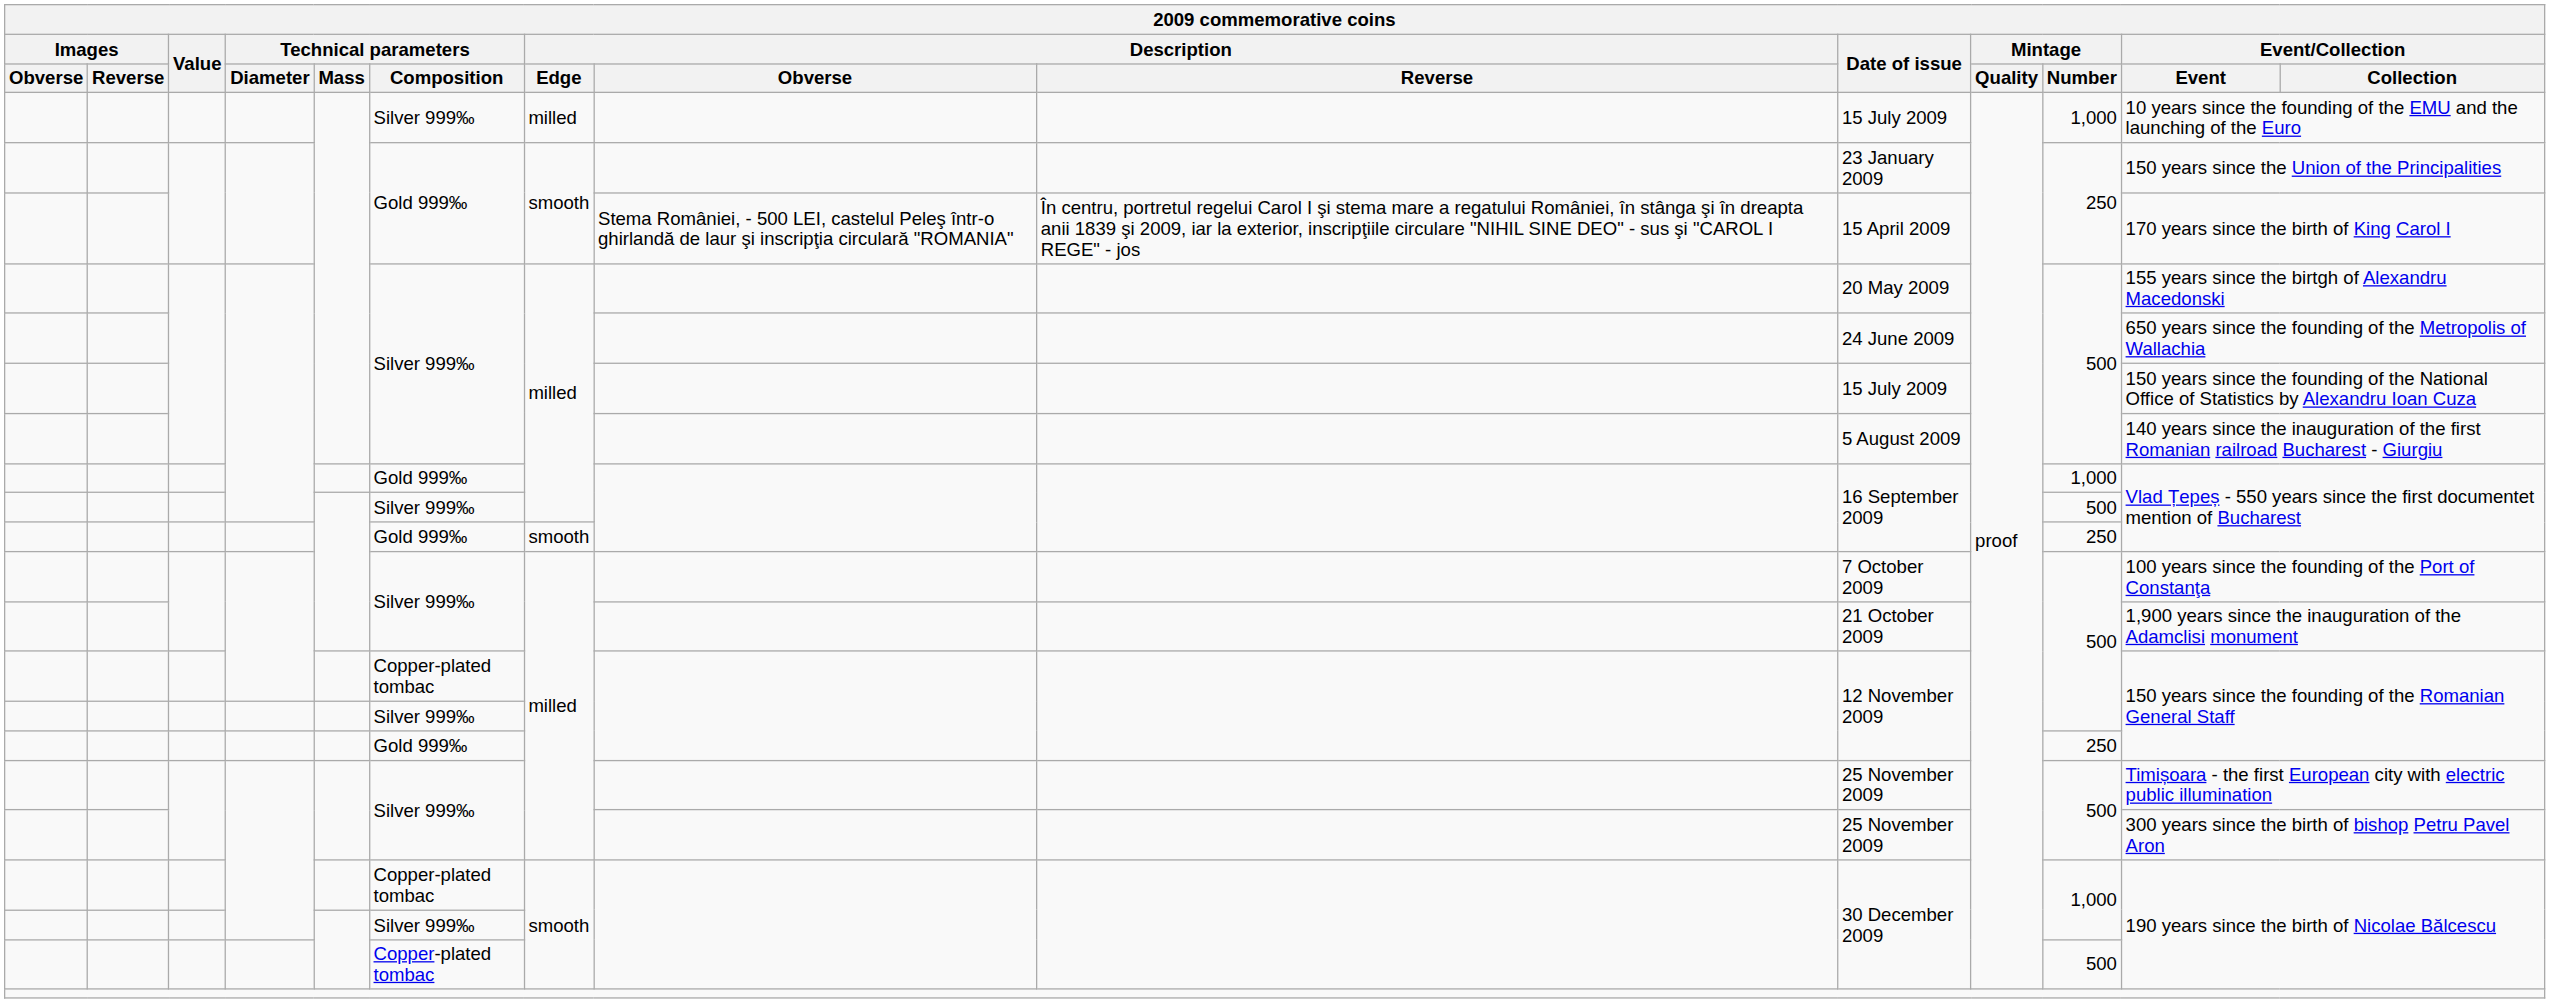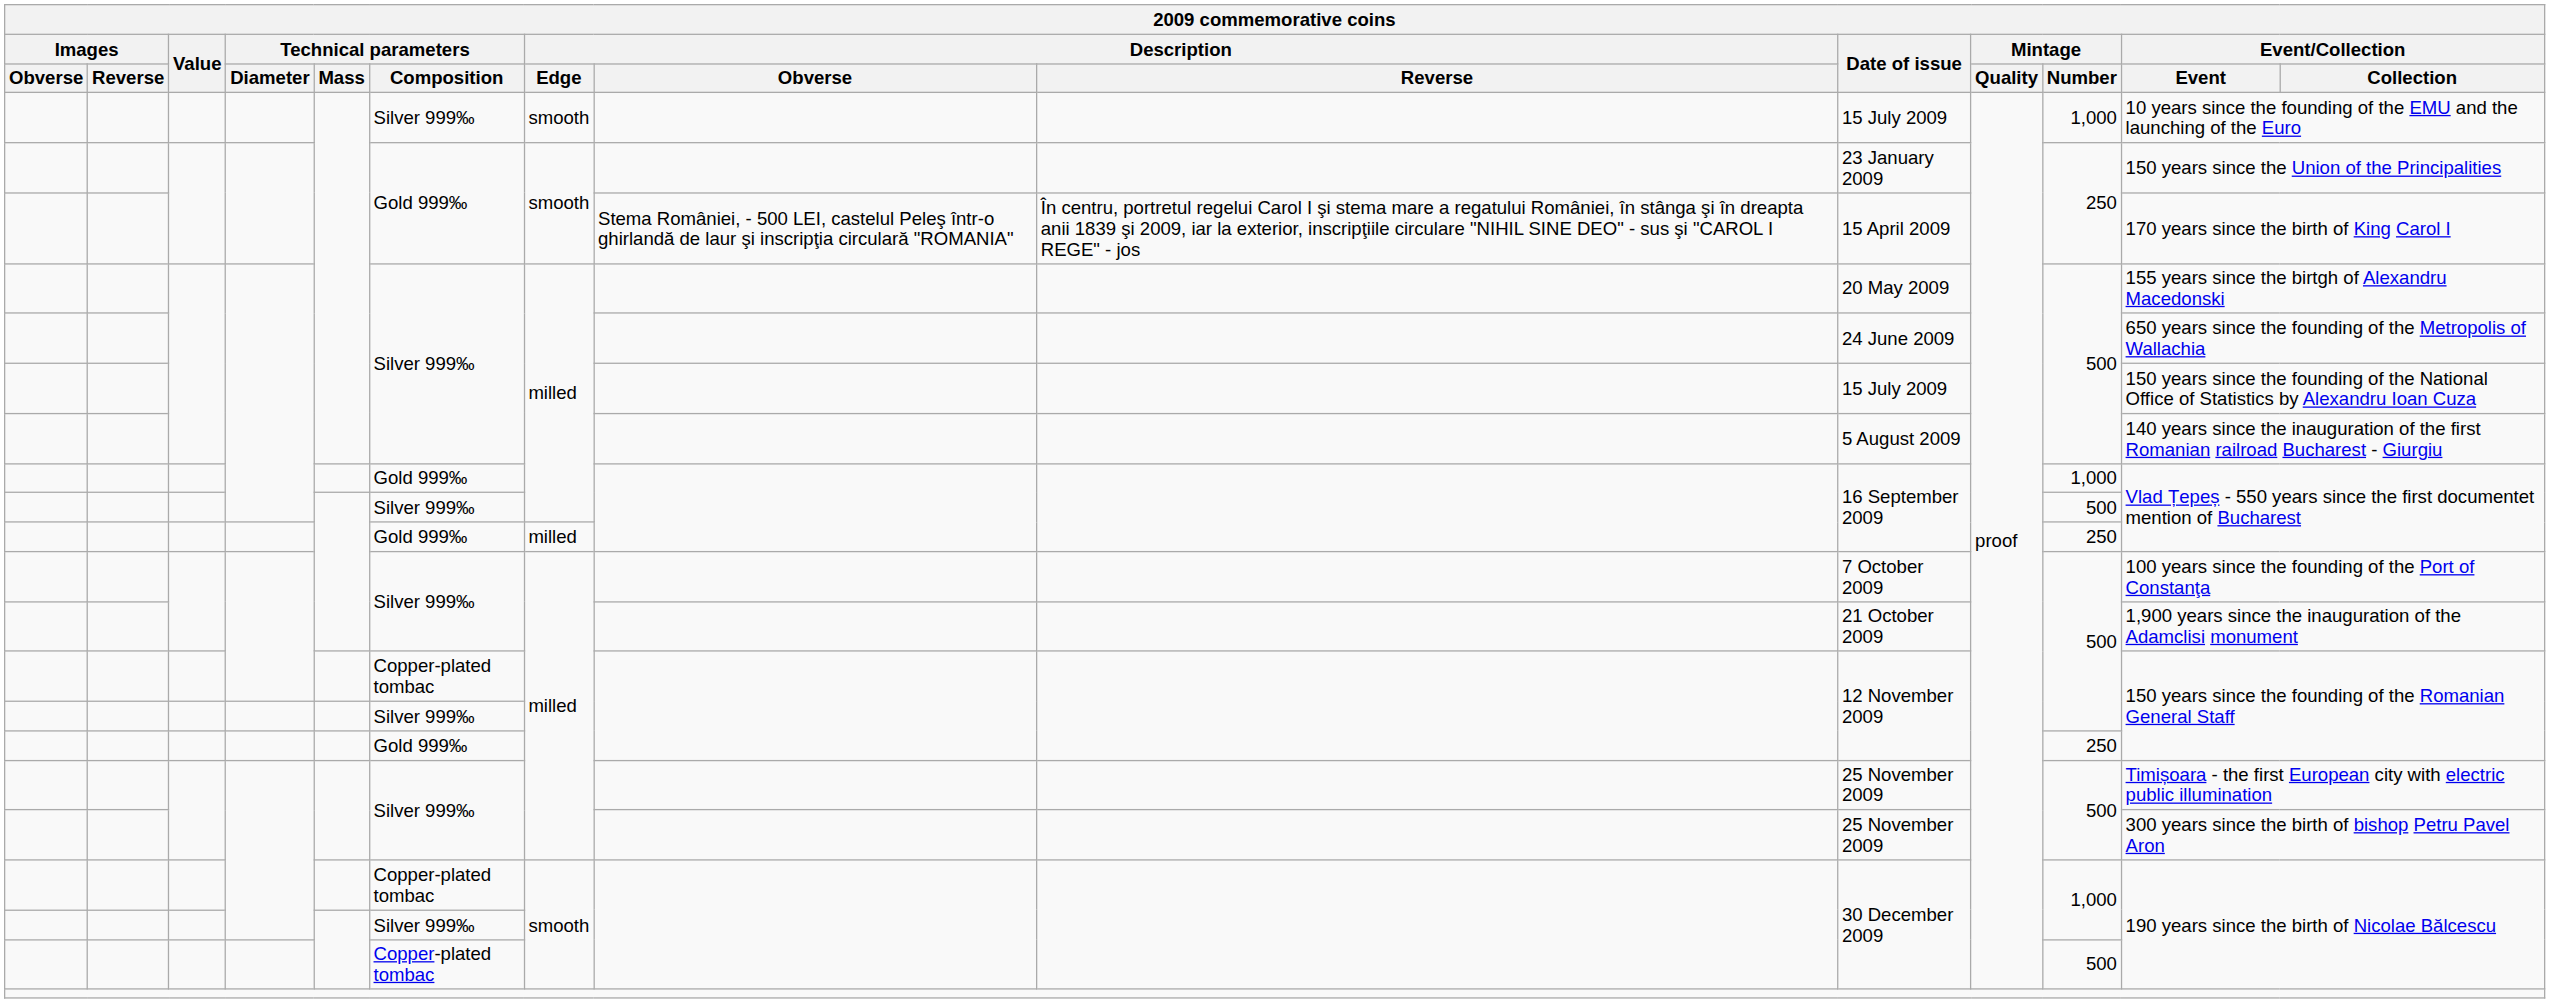(553, 118) milled -> (559, 118) smooth
(559, 537) smooth -> (553, 537) milled
